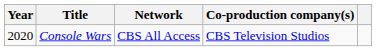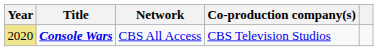(20, 35) no background -> (20, 35) khaki background
(75, 35) normal -> (76, 35) bold
